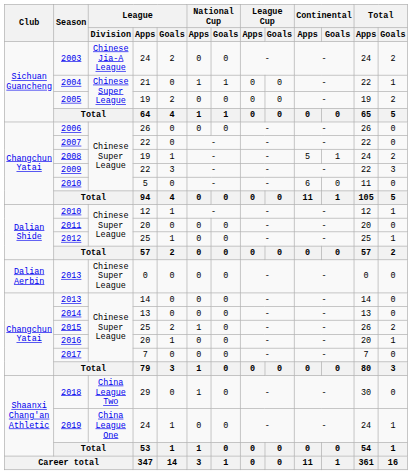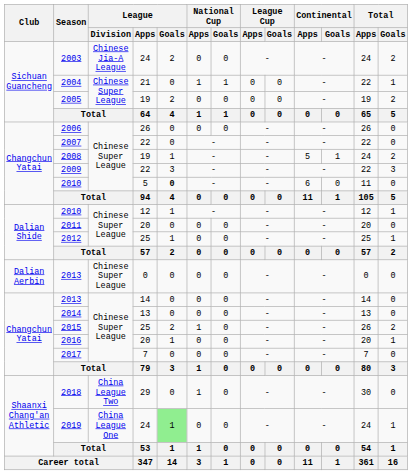(172, 184) normal -> (172, 184) bold
(172, 425) no background -> (172, 425) lightgreen background
